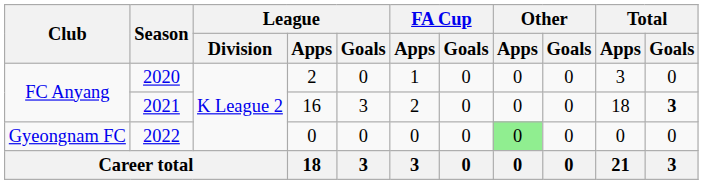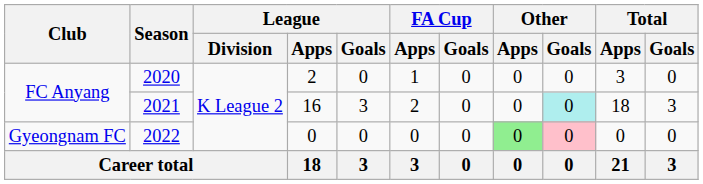(569, 106) no background -> (569, 106) paleturquoise background
(672, 106) bold -> (672, 106) normal
(569, 135) no background -> (569, 135) pink background
